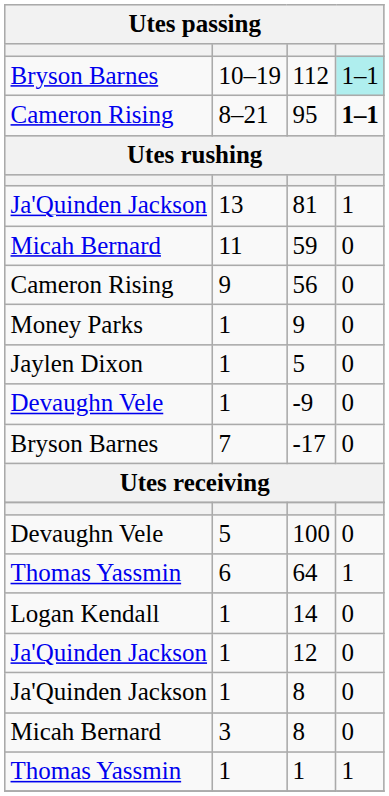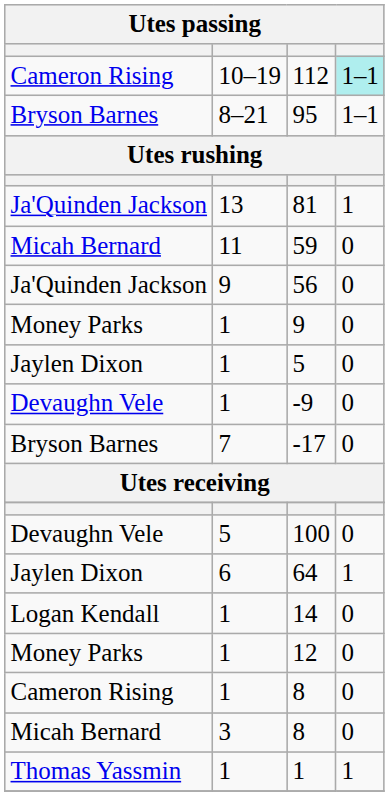(84, 75) Bryson Barnes -> (92, 75) Cameron Rising
(92, 114) Cameron Rising -> (84, 114) Bryson Barnes
(360, 114) bold -> (360, 114) normal
(92, 284) Cameron Rising -> (109, 284) Ja'Quinden Jackson
(96, 573) Thomas Yassmin -> (77, 573) Jaylen Dixon
(109, 652) Ja'Quinden Jackson -> (77, 652) Money Parks
(109, 692) Ja'Quinden Jackson -> (92, 692) Cameron Rising
